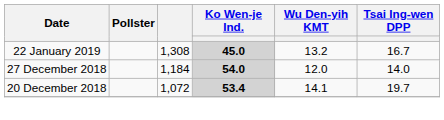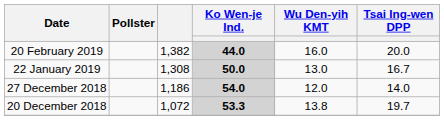+ row: (57, 51)
(234, 51) 45.0 -> (234, 69) 50.0
(316, 51) 13.2 -> (316, 69) 13.0
(175, 69) 1,184 -> (175, 88) 1,186
(234, 88) 53.4 -> (234, 106) 53.3
(316, 88) 14.1 -> (316, 106) 13.8
